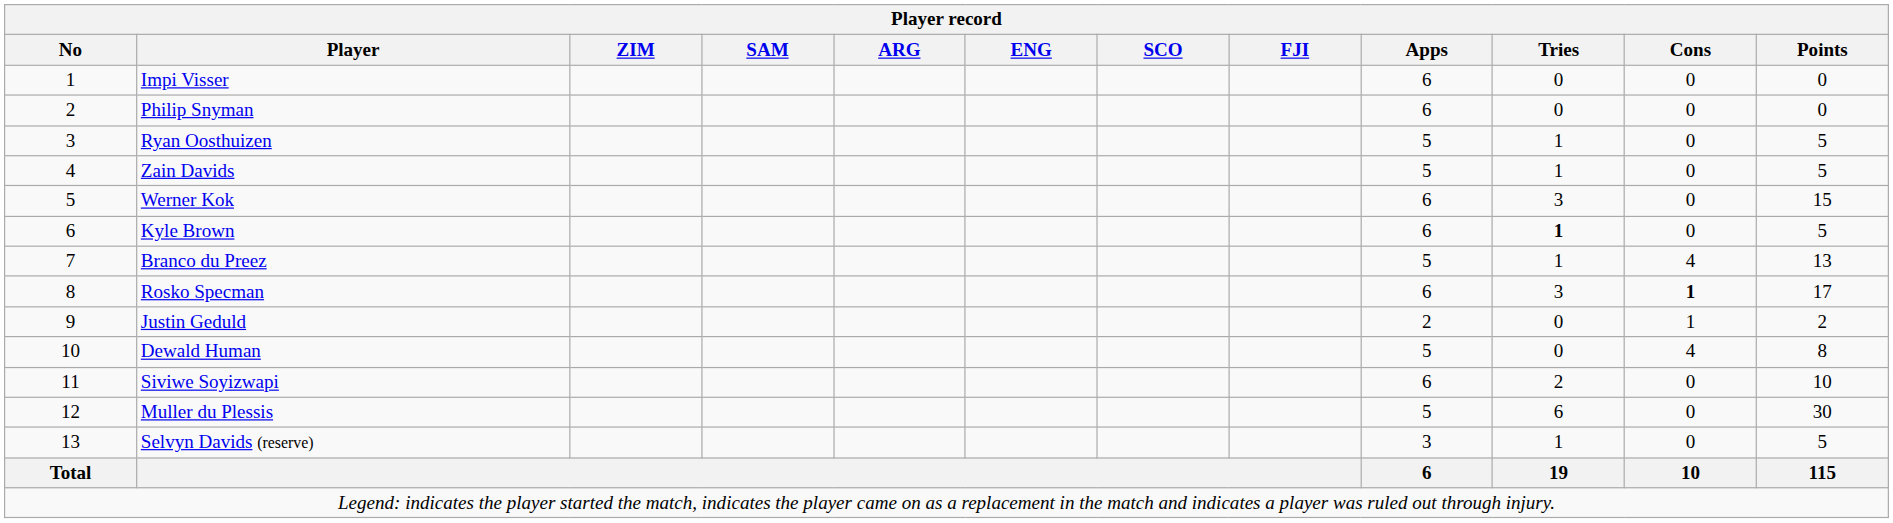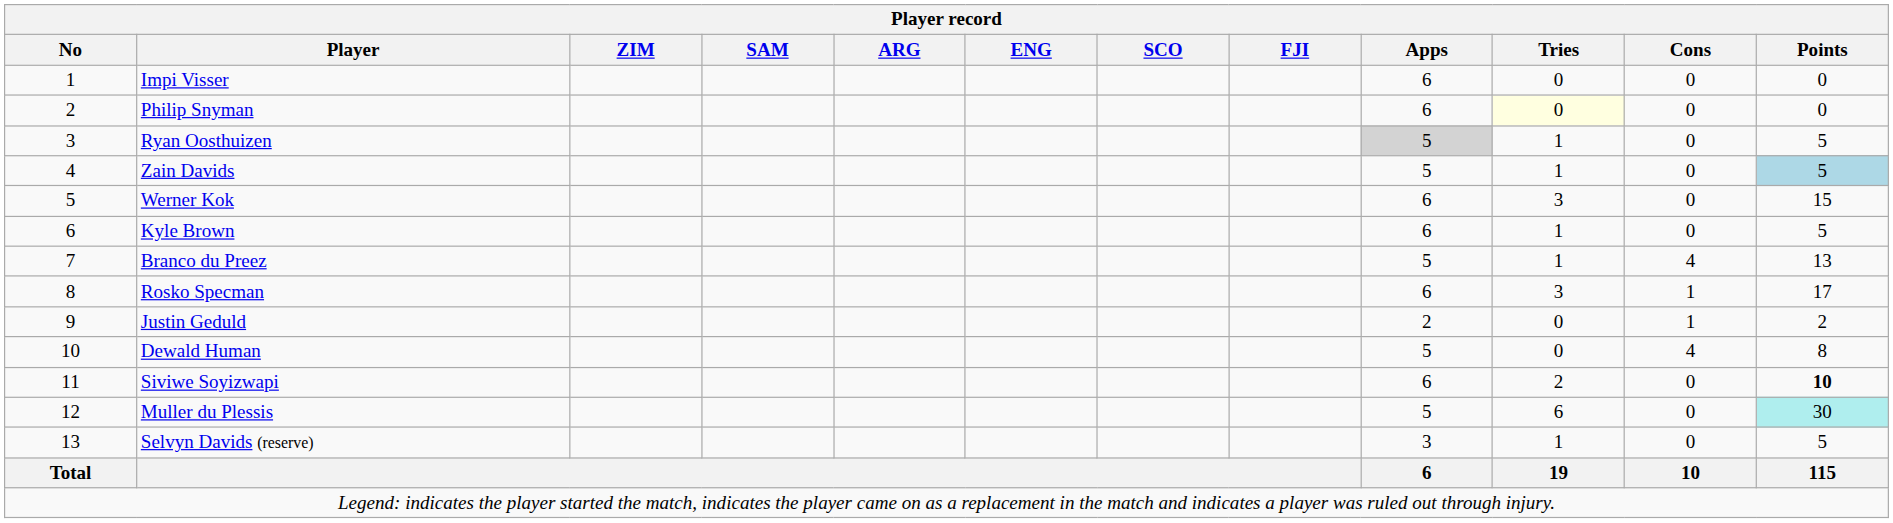(1559, 110) no background -> (1559, 110) lightyellow background
(1427, 140) no background -> (1427, 140) lightgrey background
(1822, 170) no background -> (1822, 170) lightblue background
(1559, 230) bold -> (1559, 230) normal
(1690, 291) bold -> (1690, 291) normal
(1822, 381) normal -> (1822, 381) bold
(1822, 412) no background -> (1822, 412) paleturquoise background
